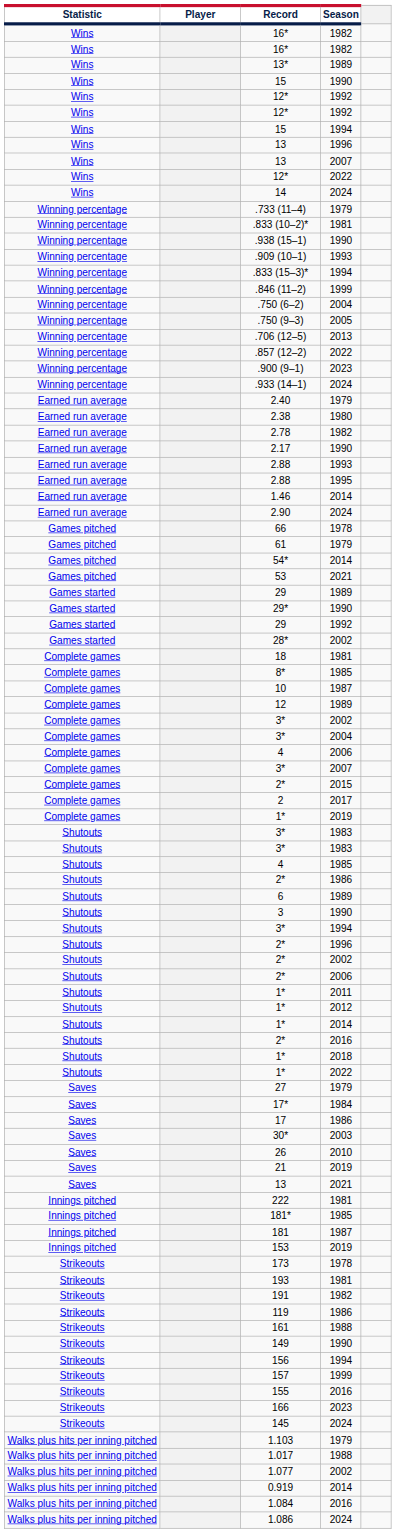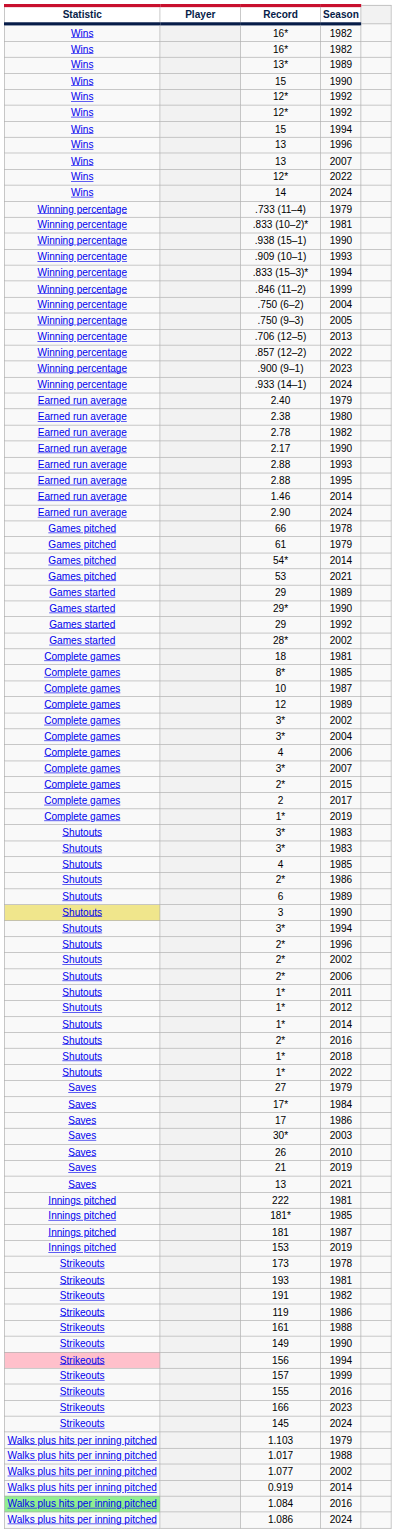(82, 912) no background -> (82, 912) khaki background
(82, 1360) no background -> (82, 1360) pink background
(82, 1504) no background -> (82, 1504) lightgreen background
